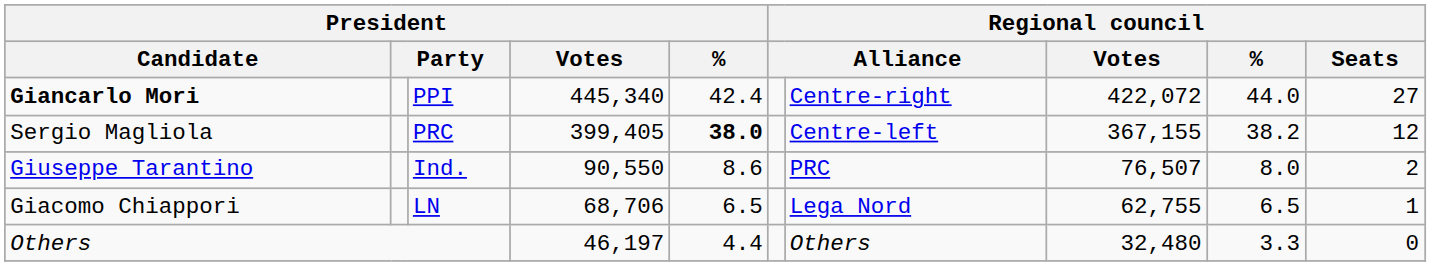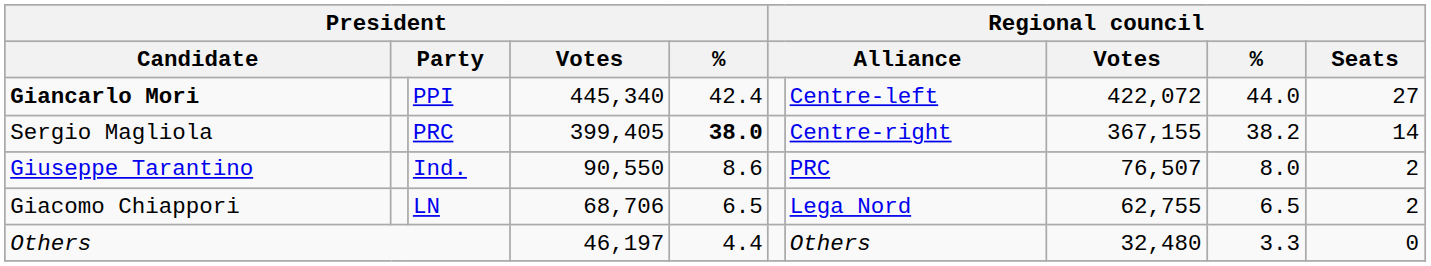(871, 97) Centre-right -> (864, 97) Centre-left
(864, 133) Centre-left -> (871, 133) Centre-right
(1406, 133) 12 -> (1406, 133) 14
(1412, 206) 1 -> (1412, 206) 2
